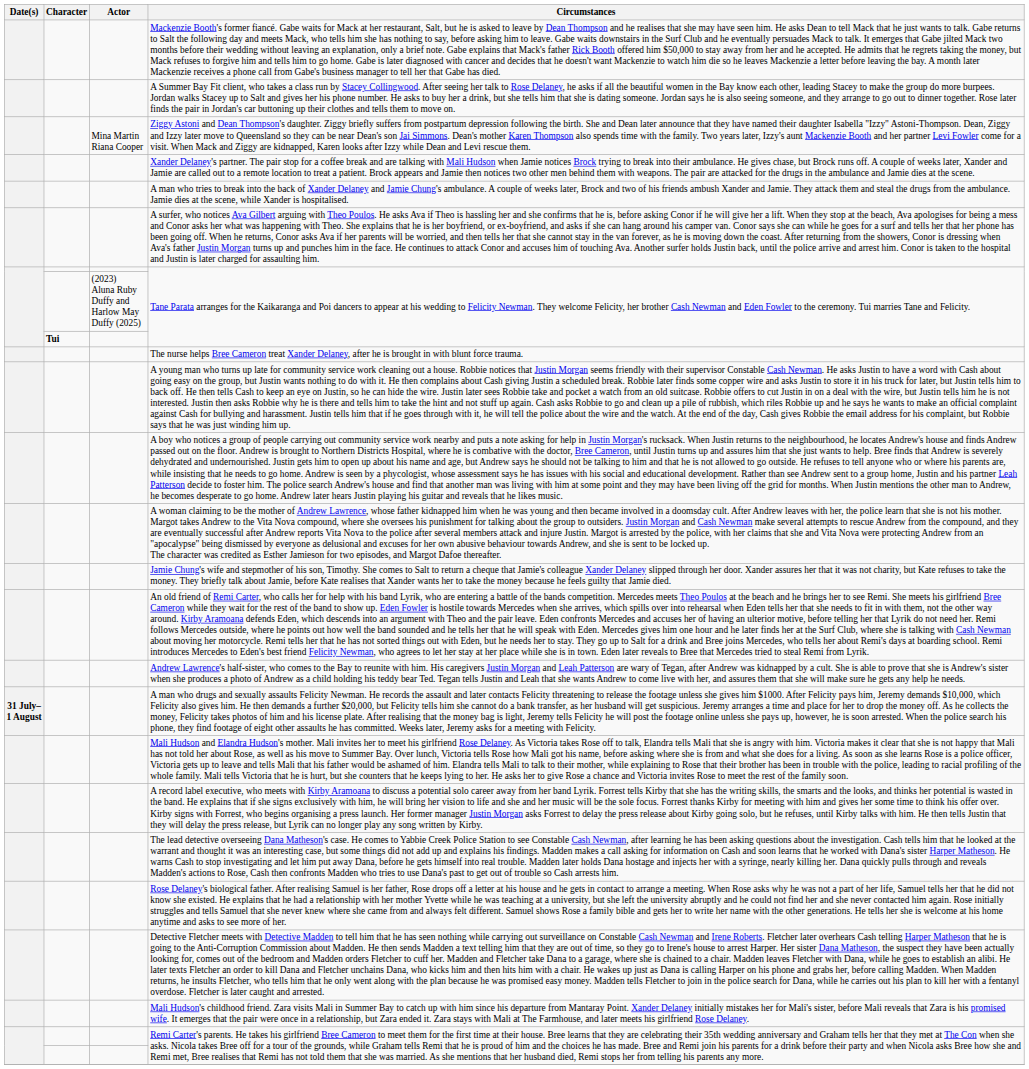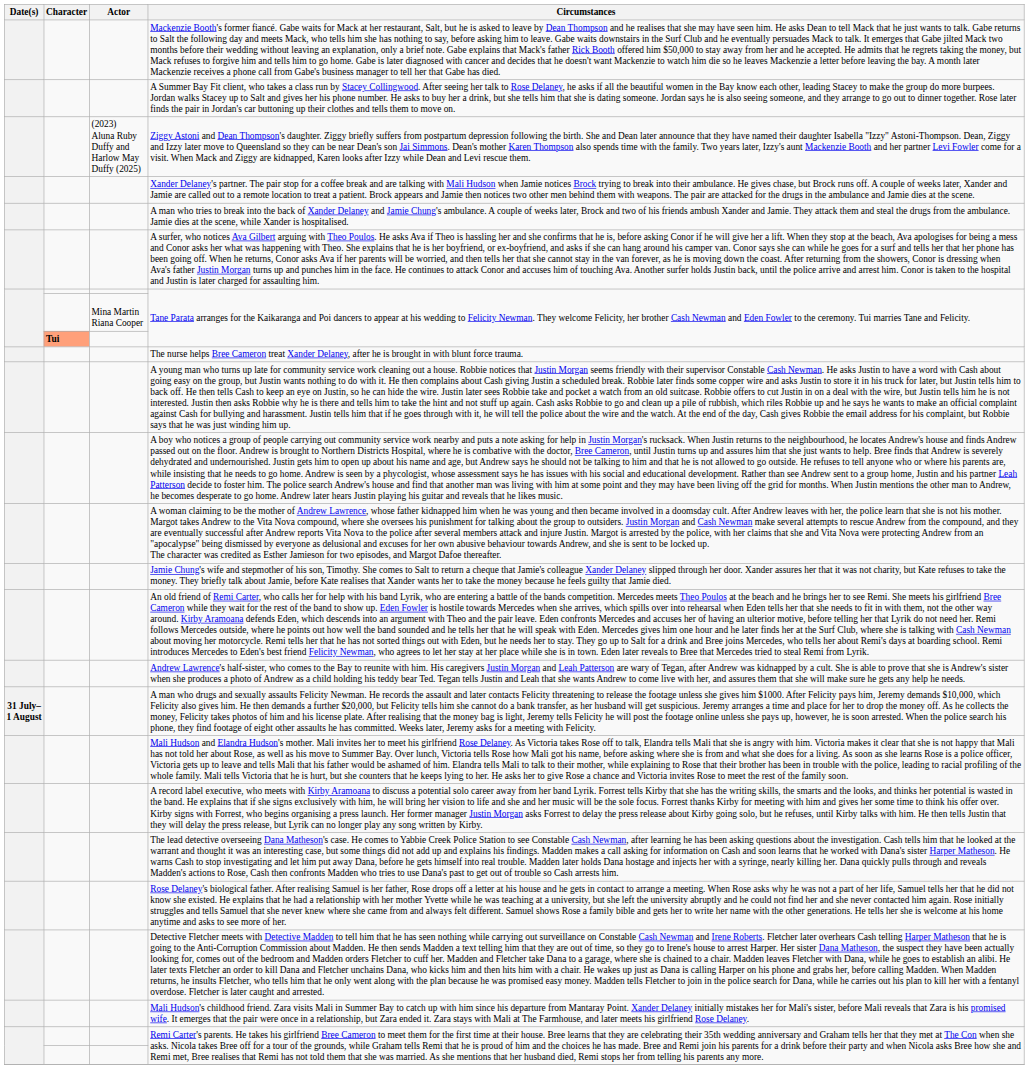(117, 141) Mina Martin Riana Cooper -> (116, 147) (2023) Aluna Ruby Duffy and Harlow May Duffy (2025)
(116, 301) (2023) Aluna Ruby Duffy and Harlow May Duffy (2025) -> (117, 318) Mina Martin Riana Cooper
(53, 339) no background -> (53, 339) lightsalmon background
